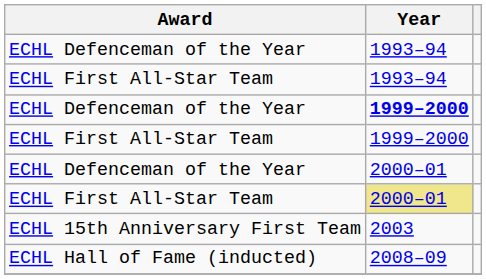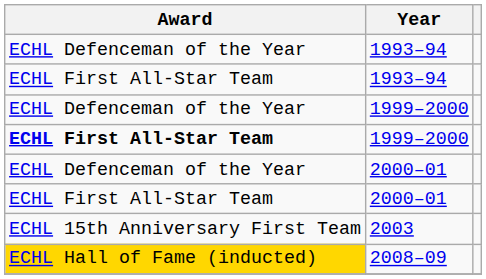(419, 109) bold -> (419, 109) normal
(141, 139) normal -> (141, 139) bold
(408, 199) khaki background -> (408, 199) no background
(163, 259) no background -> (163, 259) gold background
